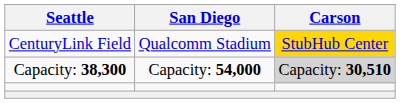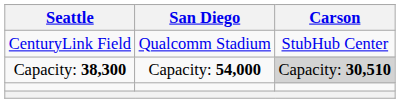(335, 43) gold background -> (335, 43) no background
